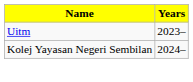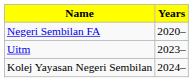+ row: (54, 31)
